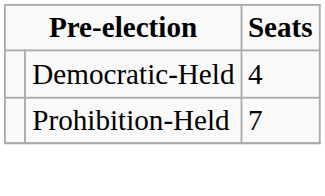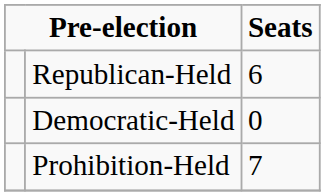+ row: (132, 73)
(255, 73) 4 -> (255, 119) 0
